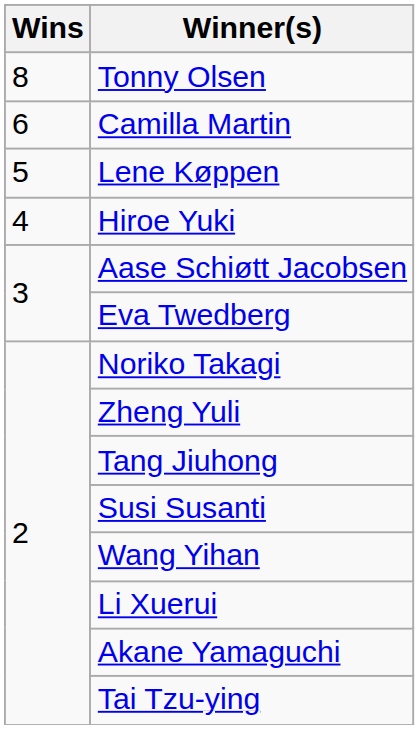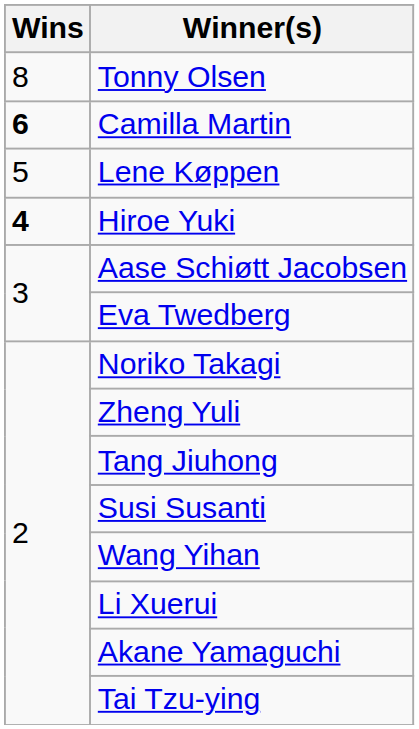(20, 124) normal -> (20, 124) bold
(20, 220) normal -> (20, 220) bold
